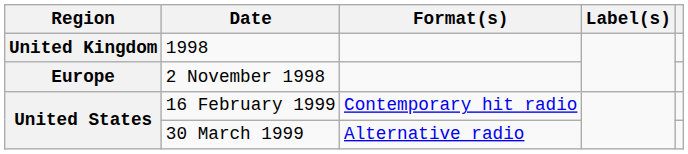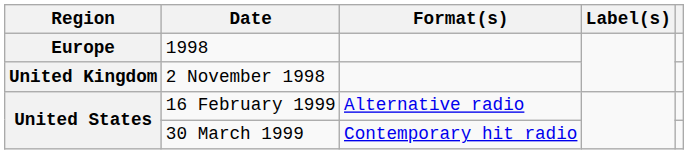(83, 48) United Kingdom -> (83, 48) Europe
(83, 77) Europe -> (83, 77) United Kingdom
(461, 106) Contemporary hit radio -> (434, 106) Alternative radio
(434, 134) Alternative radio -> (461, 134) Contemporary hit radio
